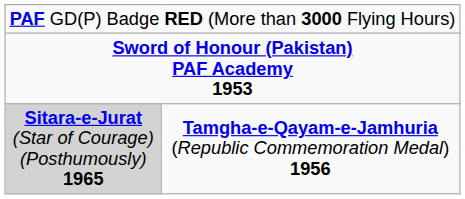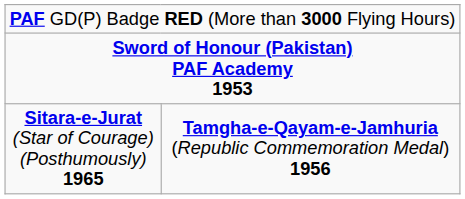(83, 148) lightgrey background -> (83, 148) no background
